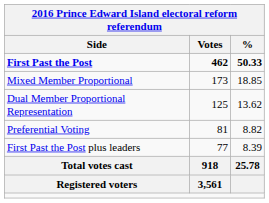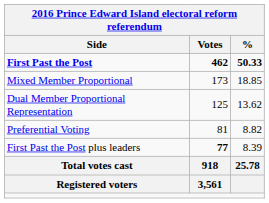(223, 147) normal -> (223, 147) bold
